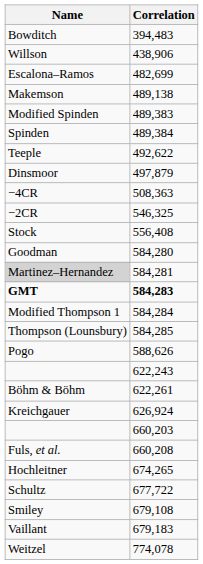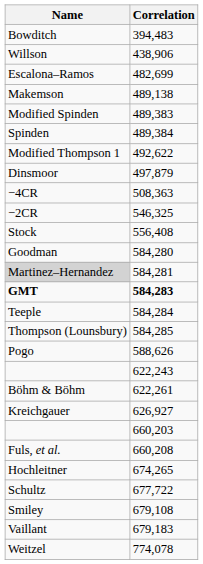(25, 153) Teeple -> (64, 153) Modified Thompson 1
(64, 311) Modified Thompson 1 -> (25, 311) Teeple
(153, 410) 626,924 -> (153, 410) 626,927
